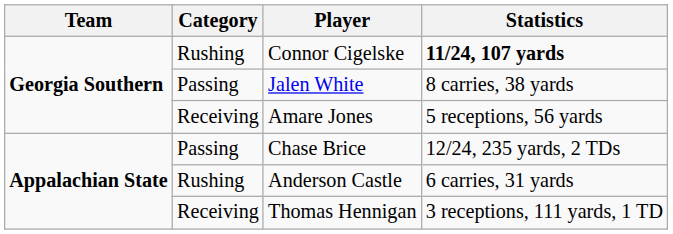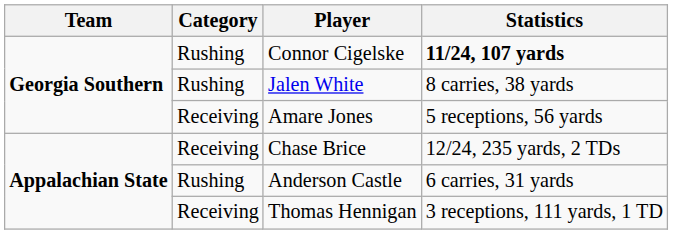(208, 84) Passing -> (211, 84) Rushing
(208, 148) Passing -> (218, 148) Receiving
